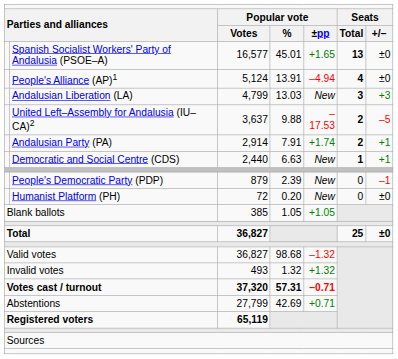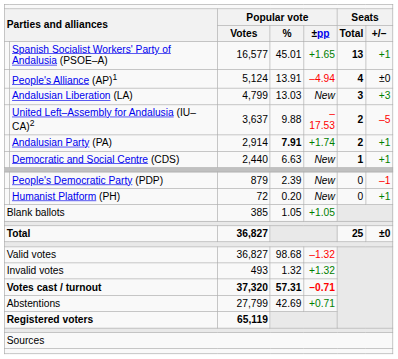(385, 55) ±0 -> (385, 55) +1
(291, 143) normal -> (291, 143) bold
(385, 196) ±0 -> (385, 196) +1
